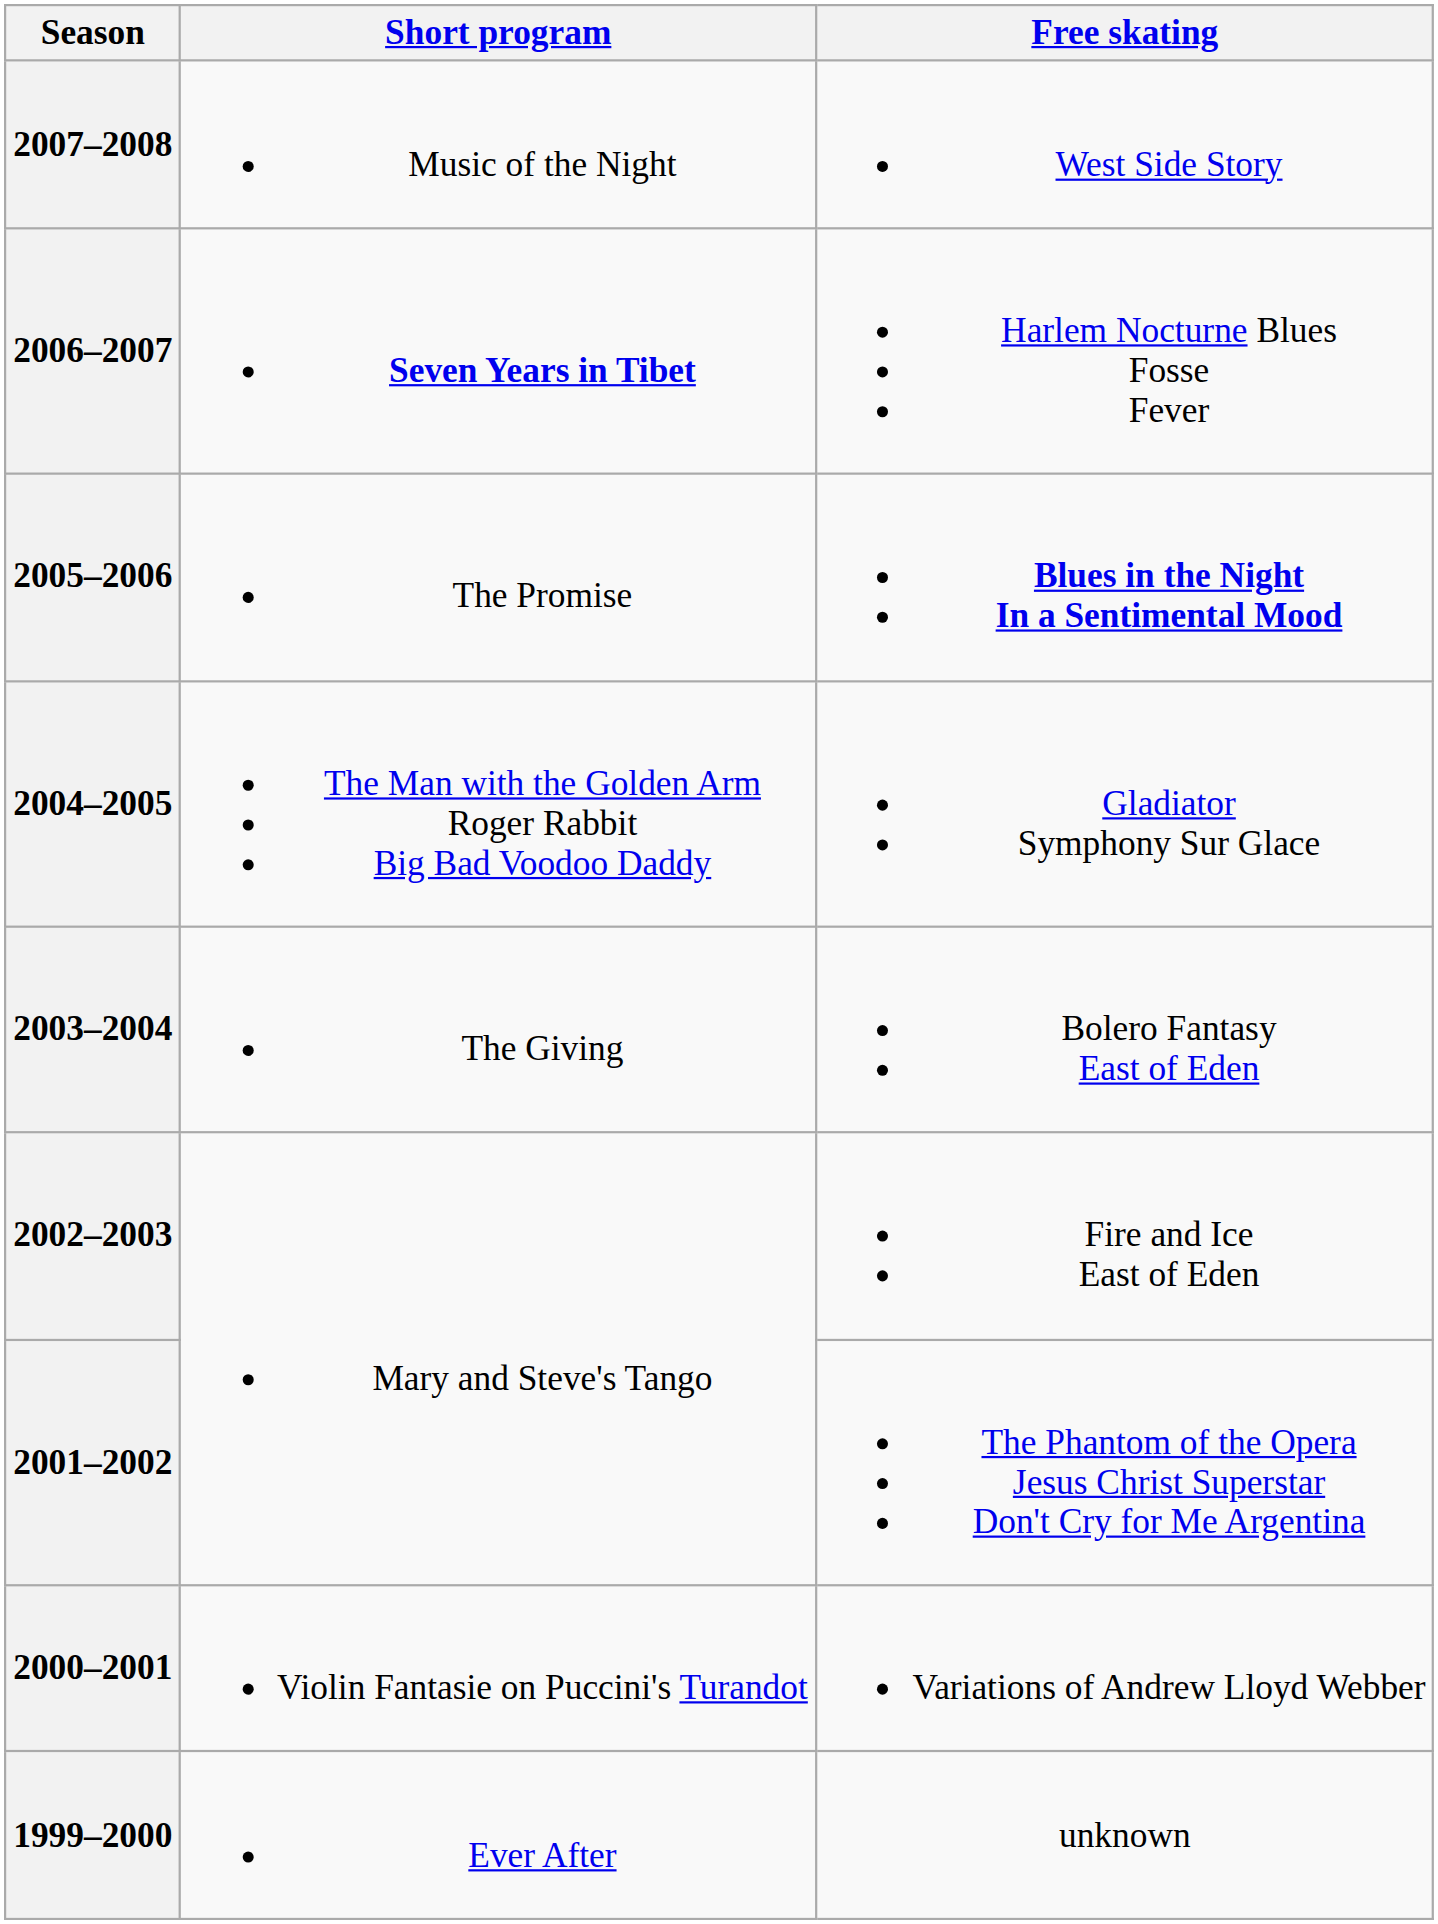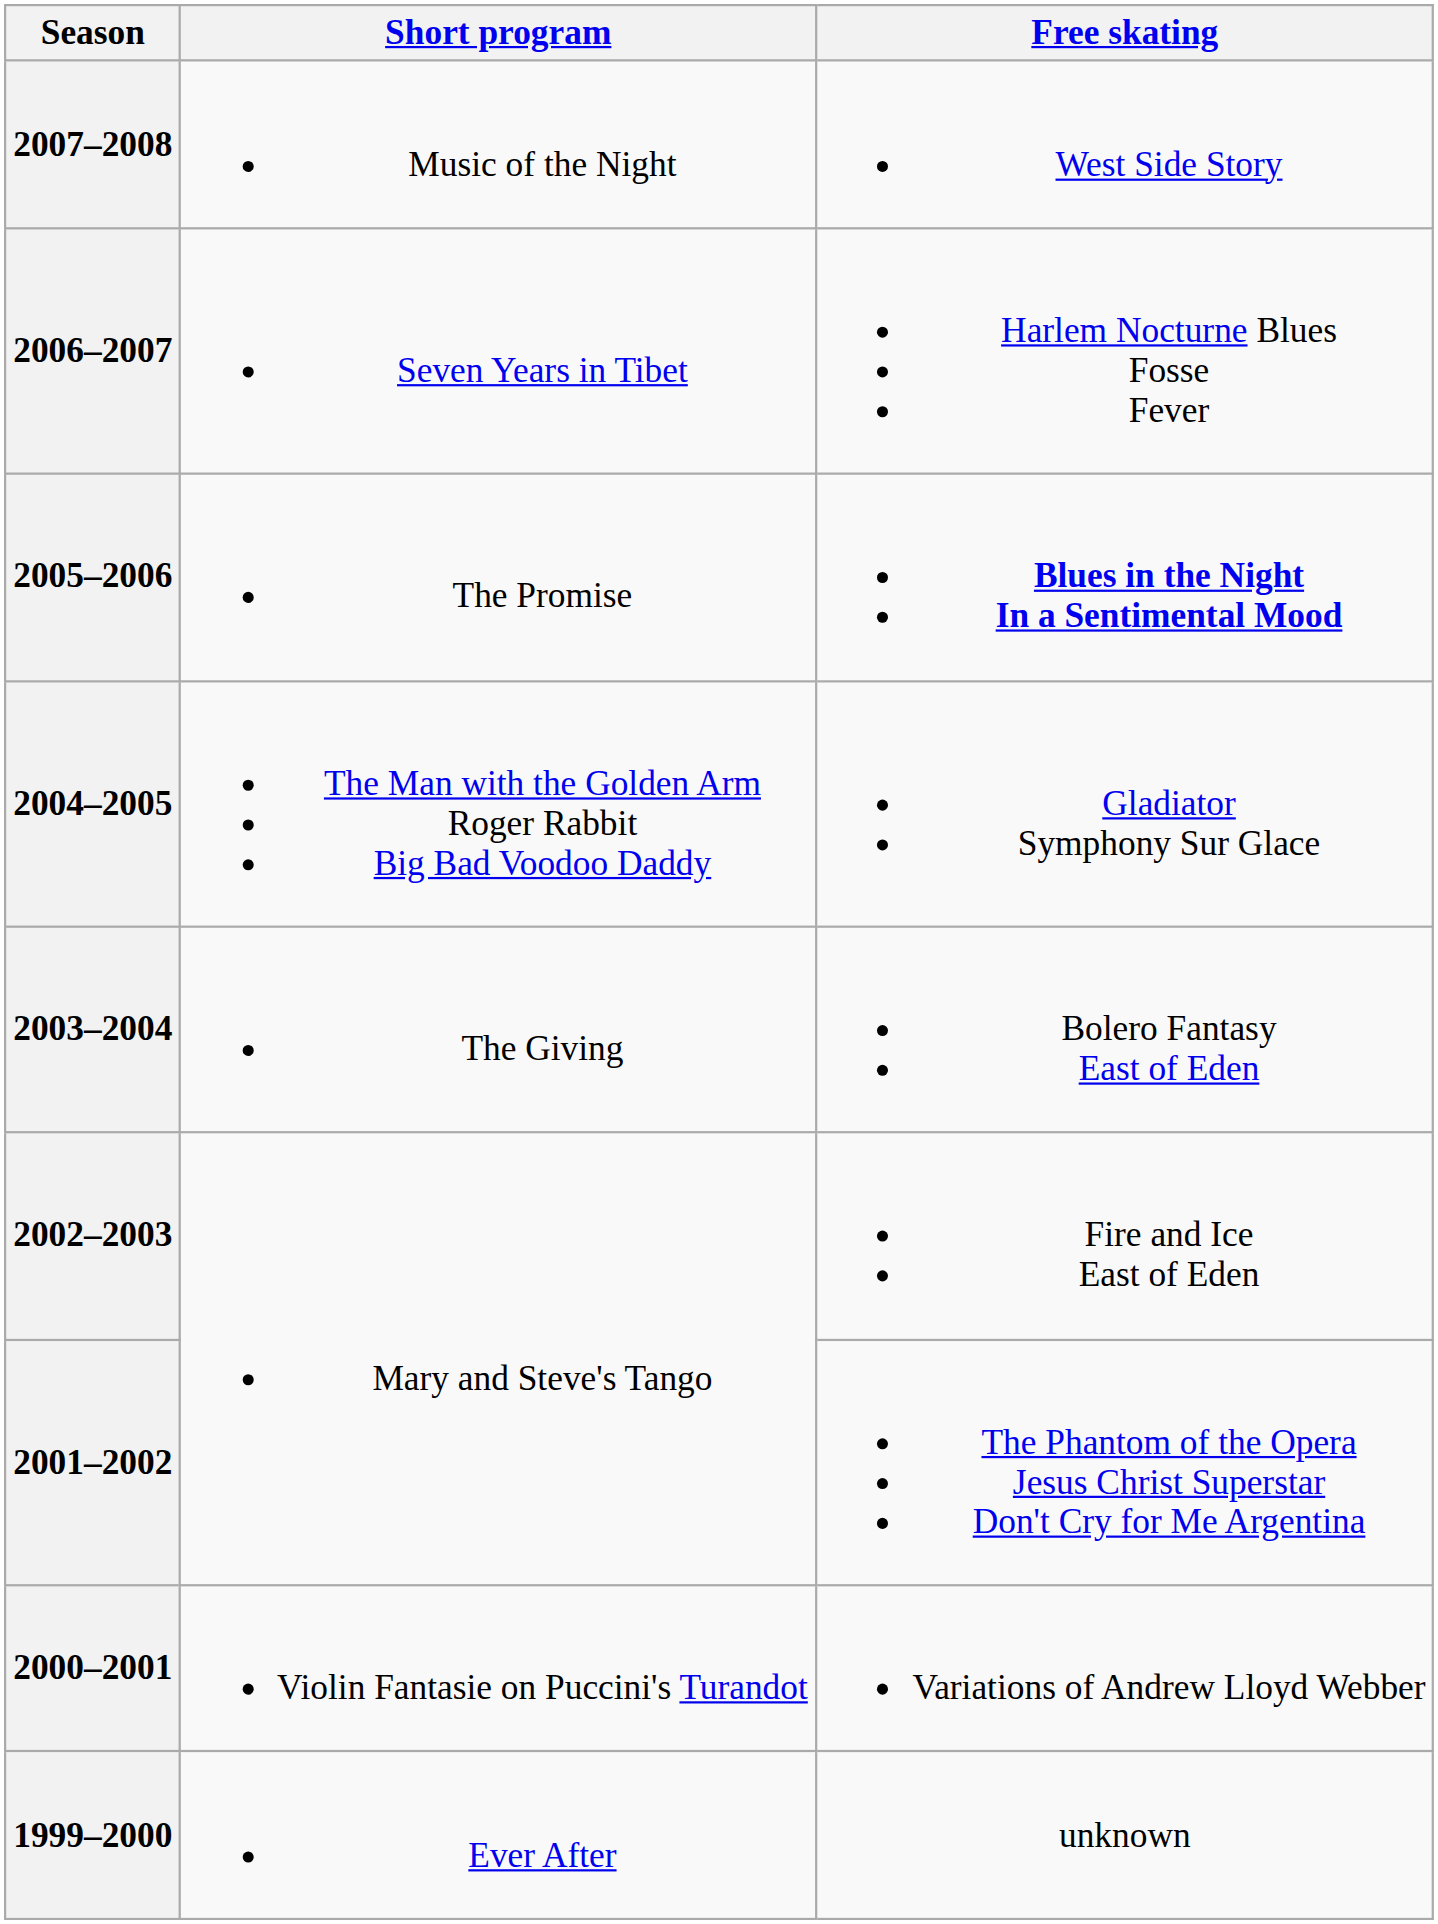(498, 371) bold -> (498, 371) normal
